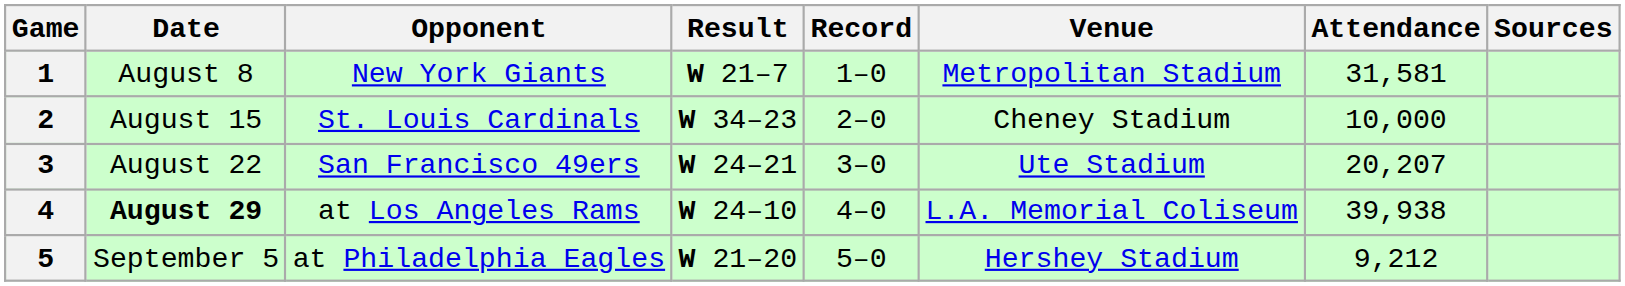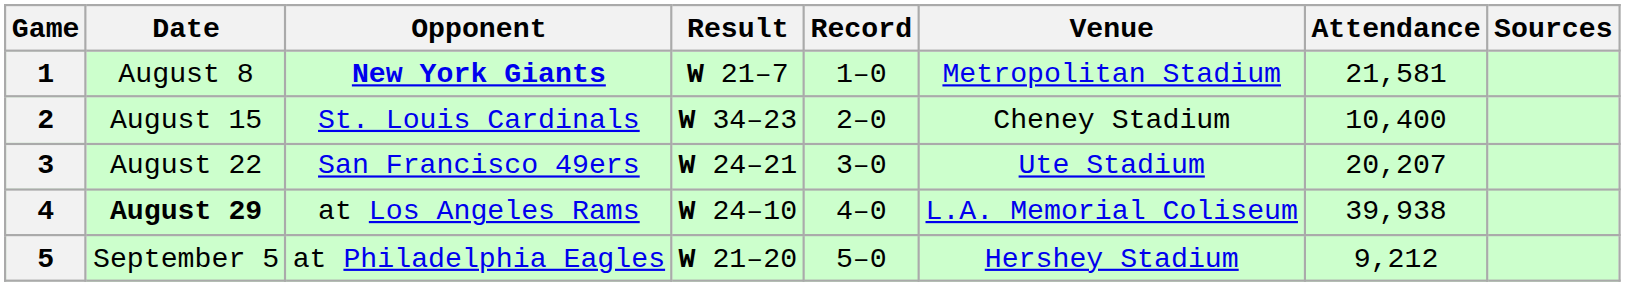(479, 74) normal -> (479, 74) bold
(1396, 74) 31,581 -> (1396, 74) 21,581
(1396, 120) 10,000 -> (1396, 120) 10,400
